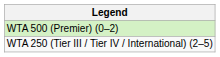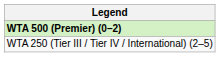(63, 29) normal -> (64, 29) bold
